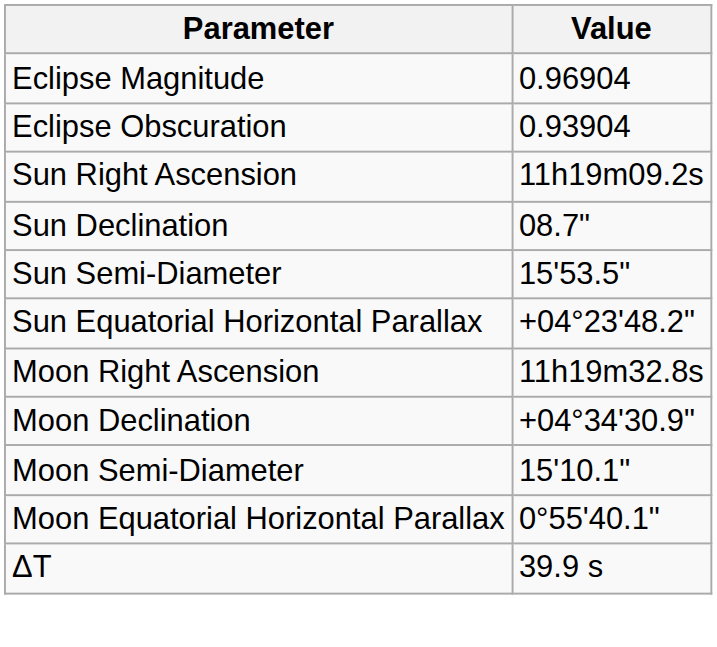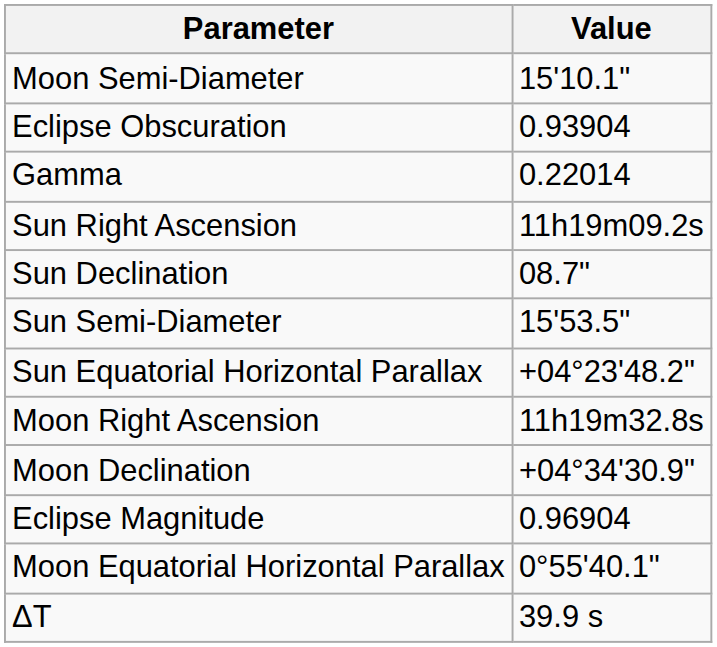rows swapped: (138, 77) <-> (158, 469)
+ row: (67, 175)
